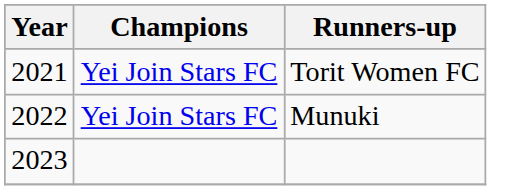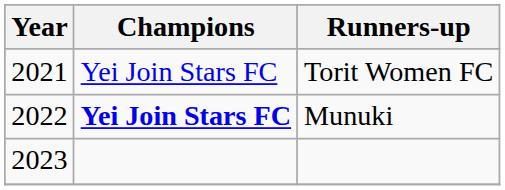(179, 116) normal -> (186, 116) bold
